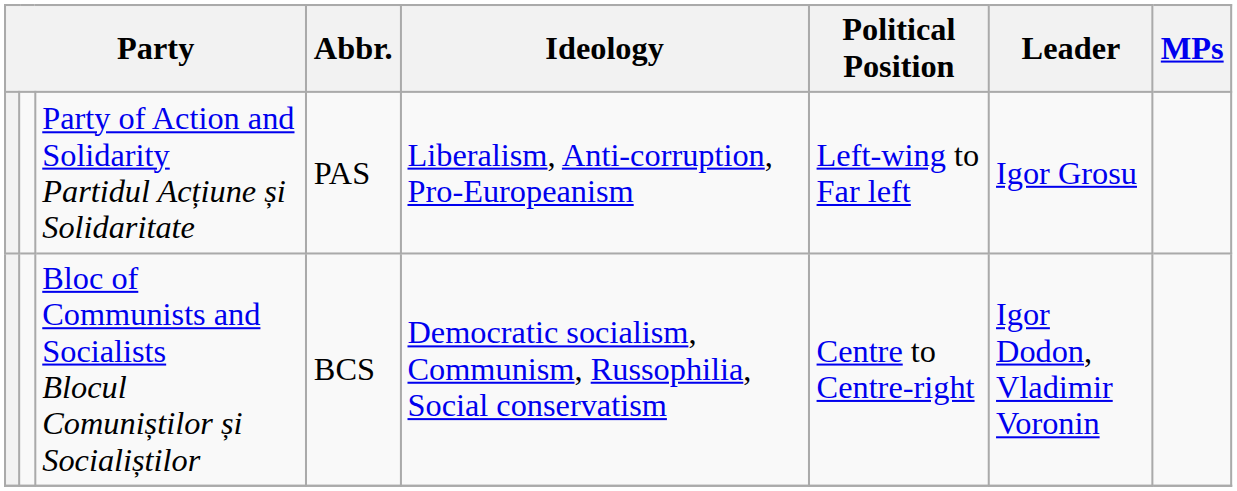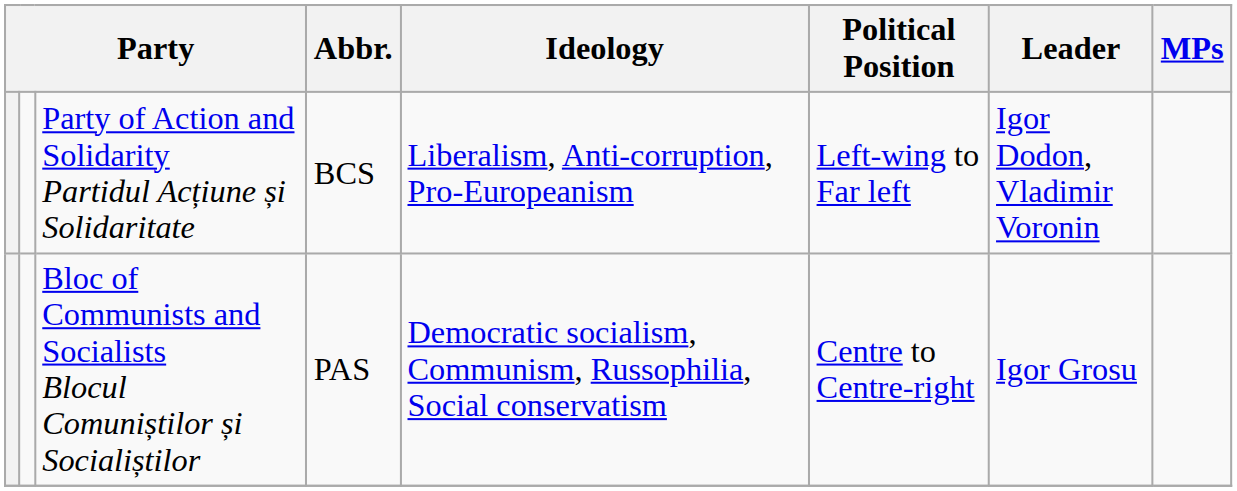(342, 172) PAS -> (344, 172) BCS
(1067, 172) Igor Grosu -> (1054, 172) Igor Dodon, Vladimir Voronin
(344, 368) BCS -> (342, 368) PAS
(1054, 368) Igor Dodon, Vladimir Voronin -> (1067, 368) Igor Grosu
